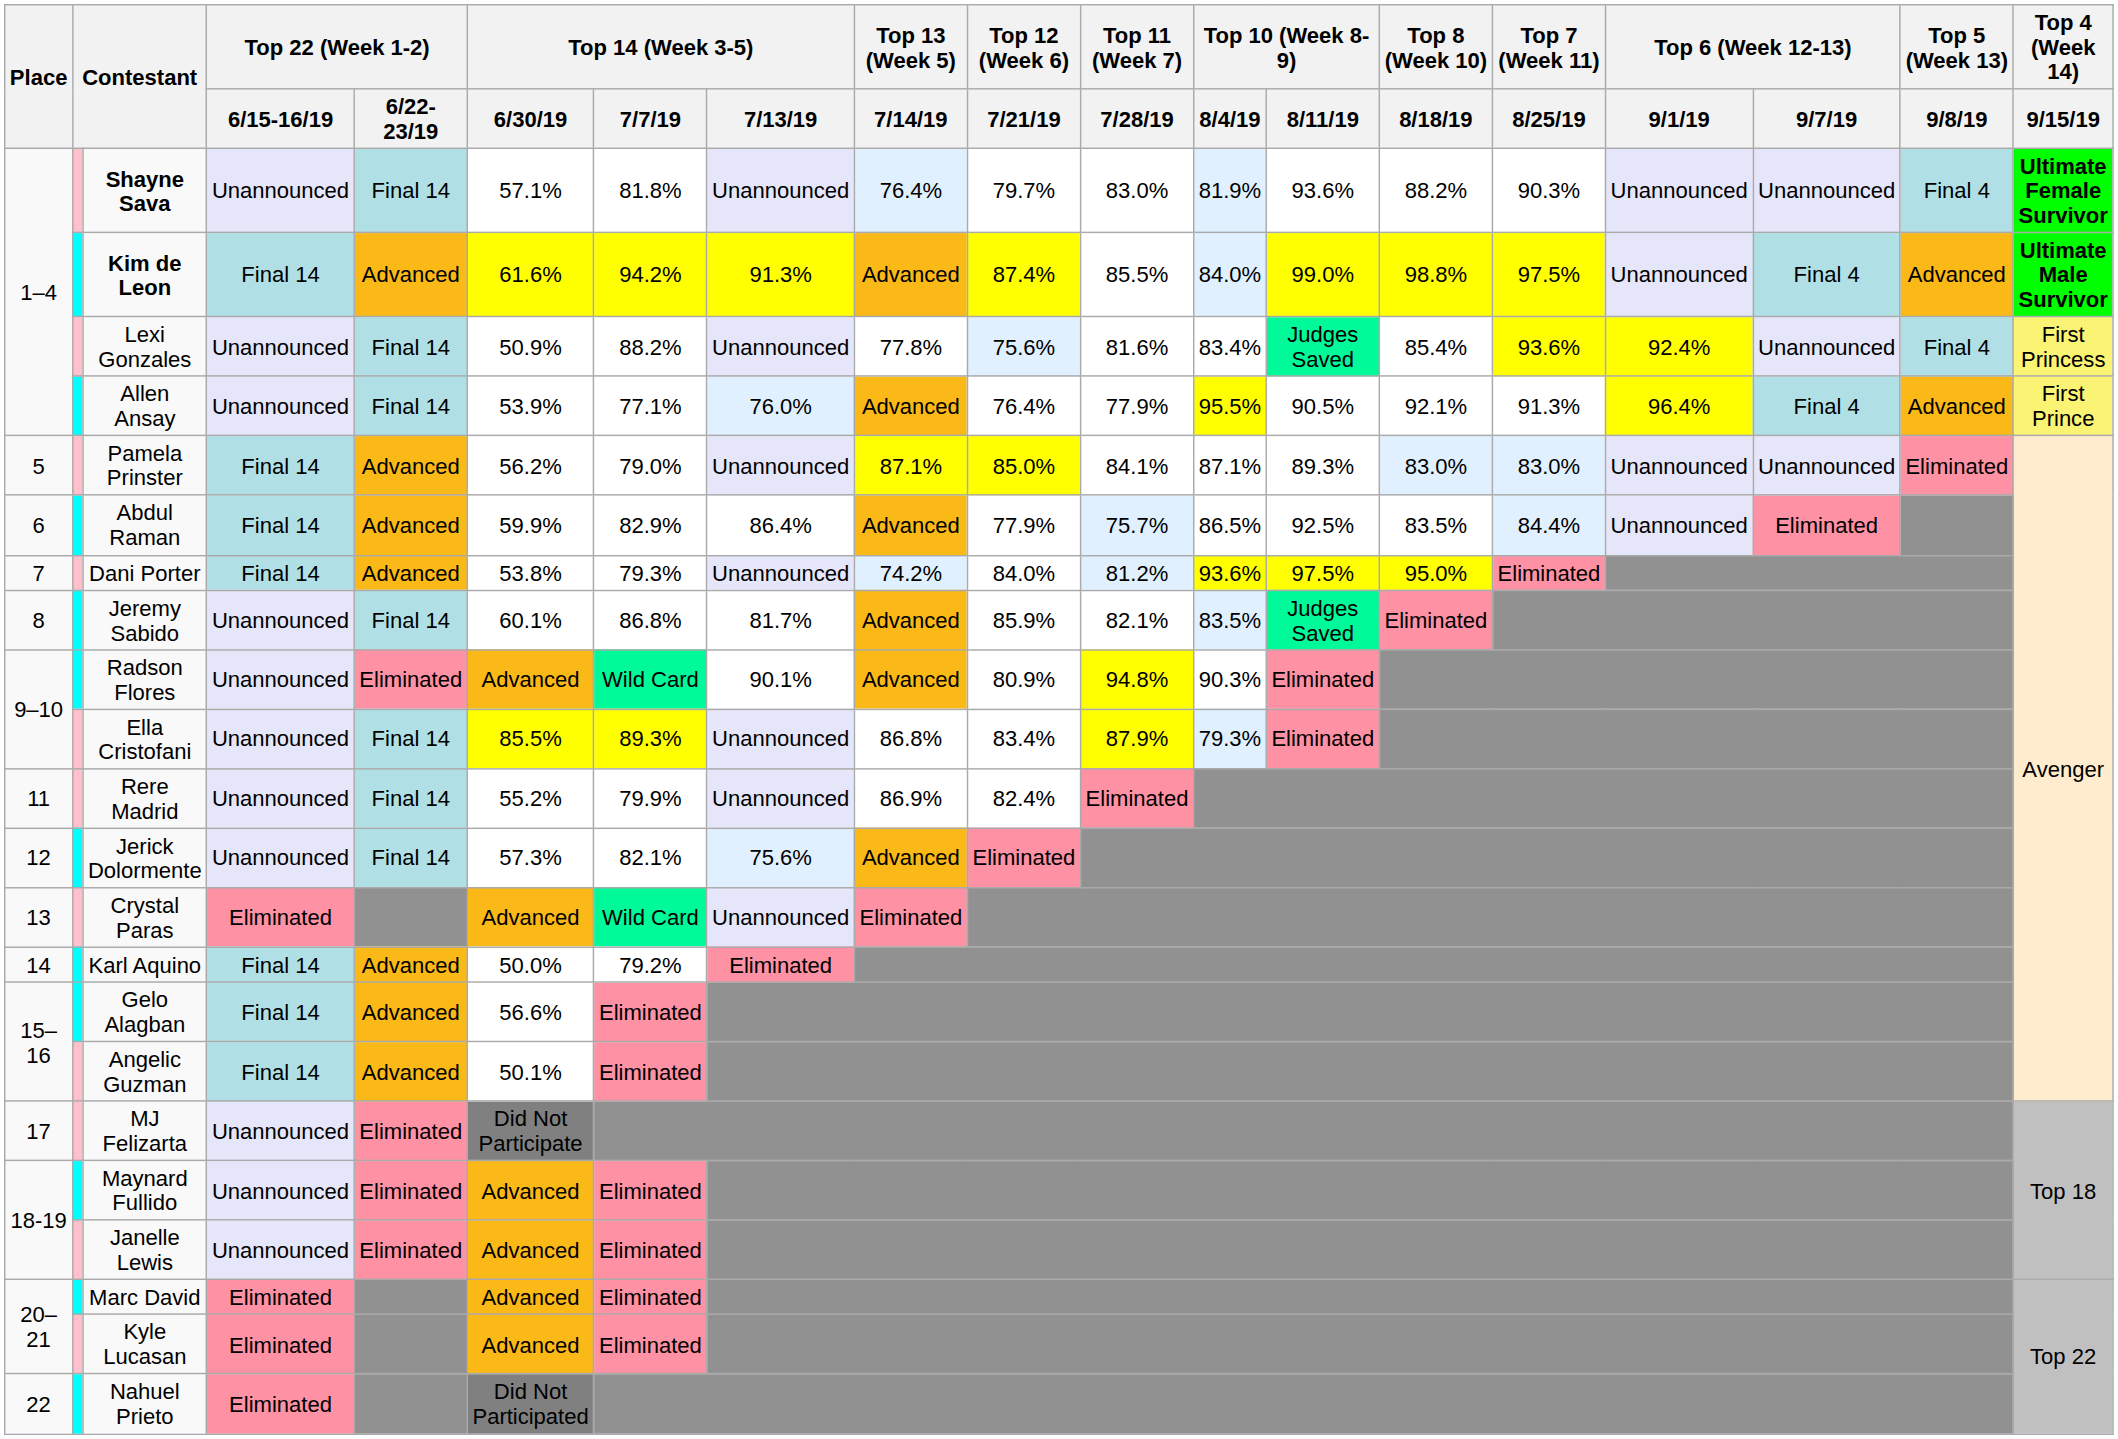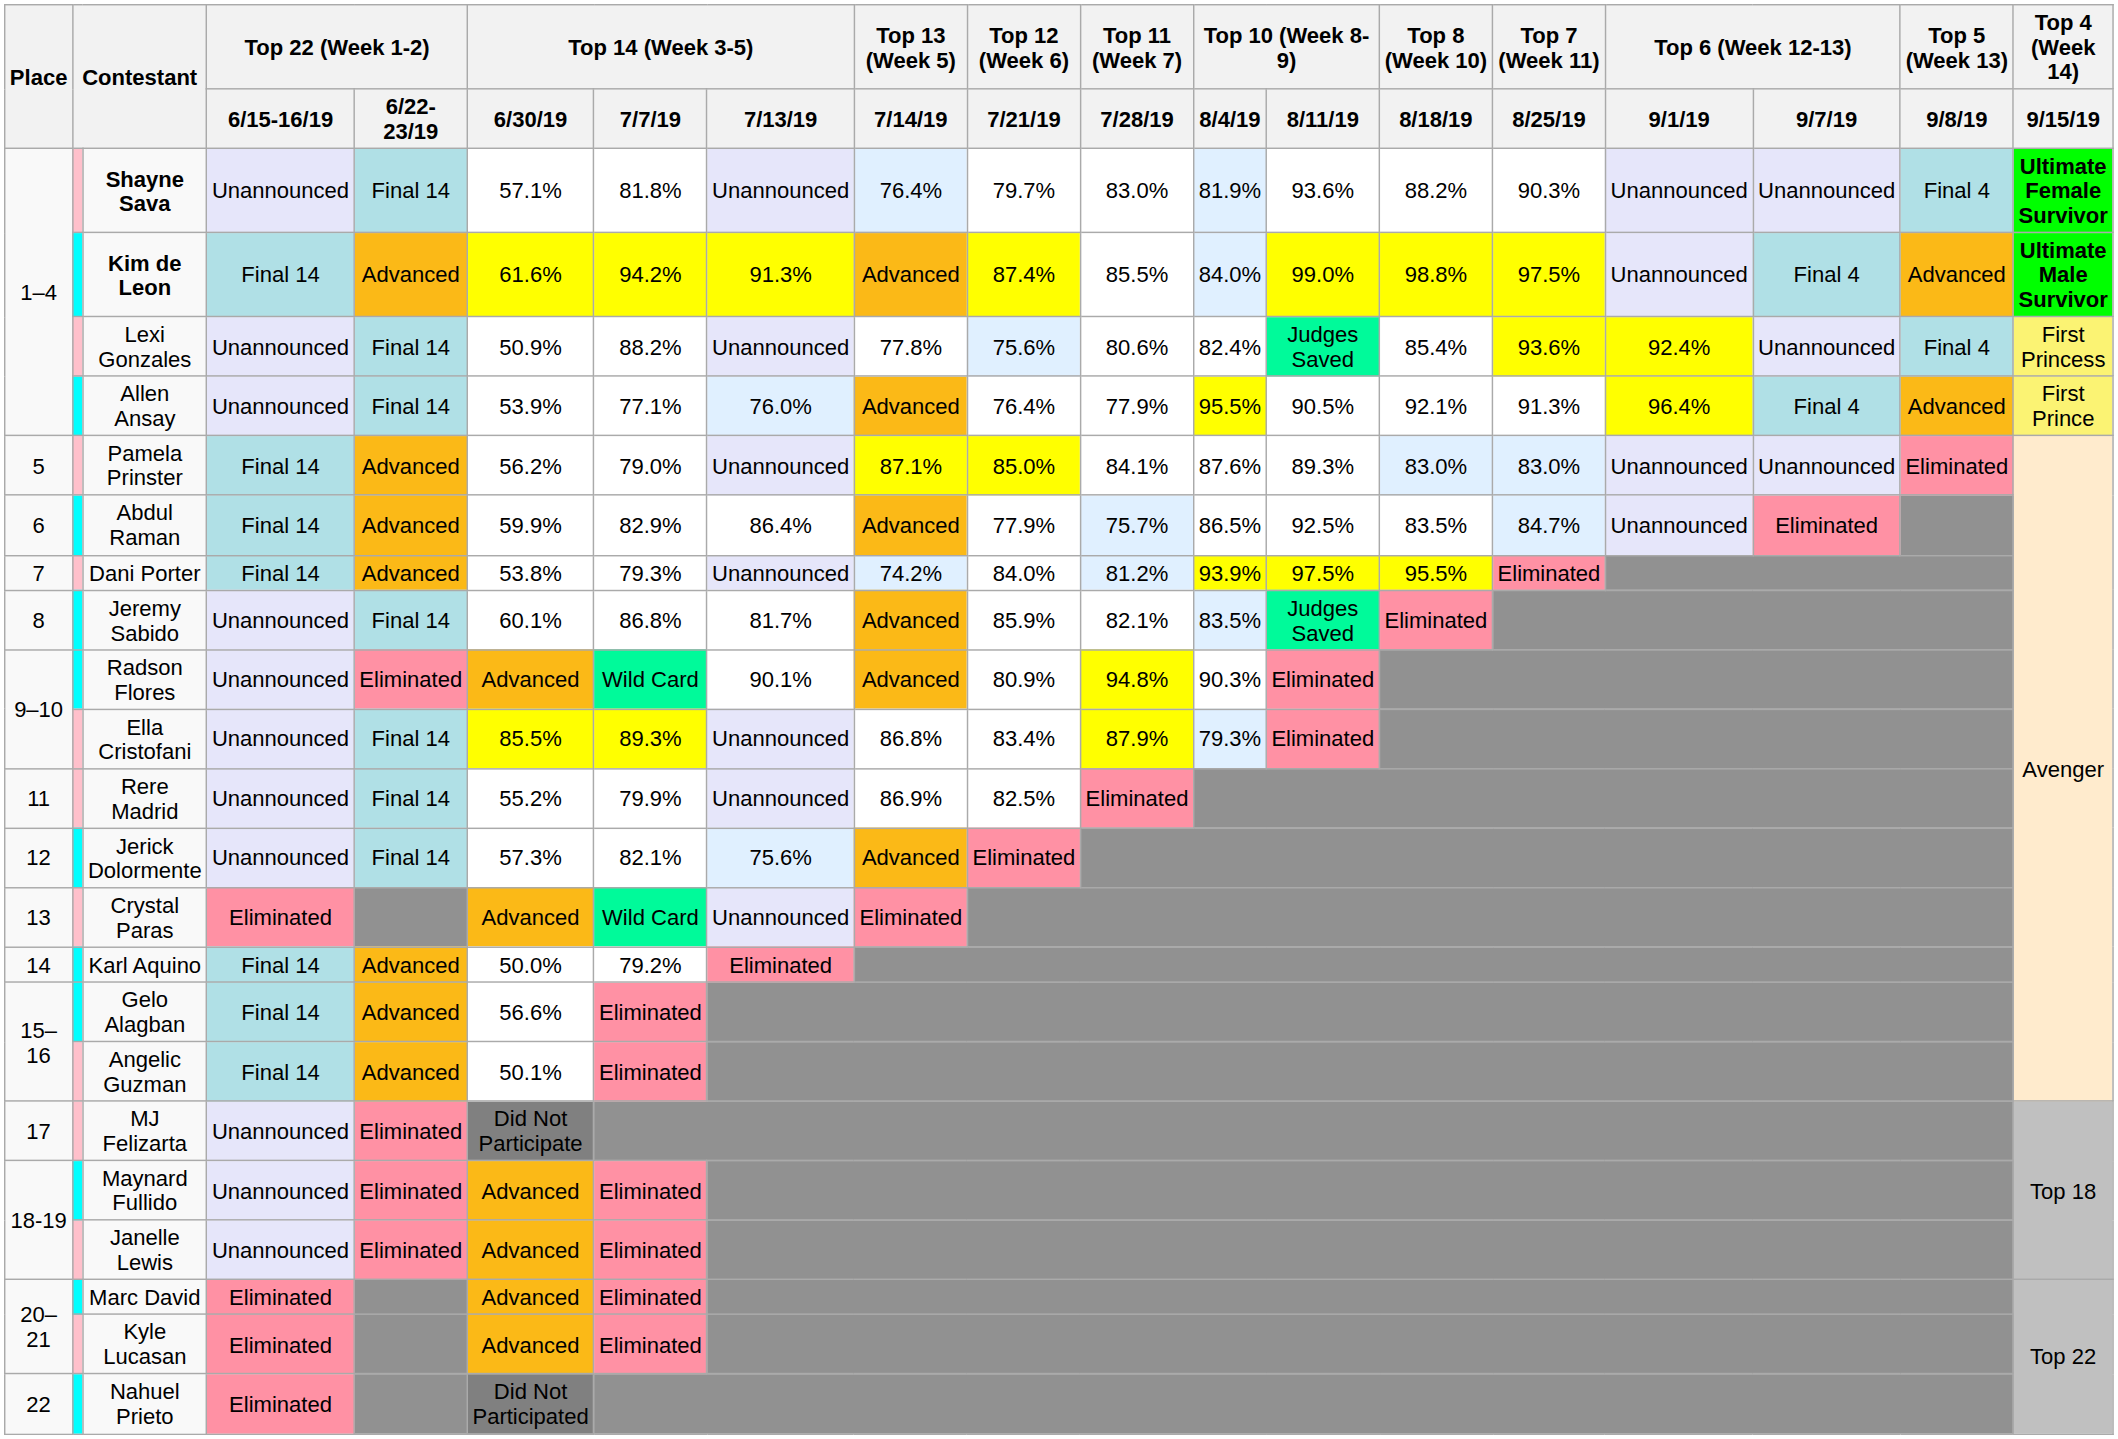(1137, 347) 81.6% -> (1137, 347) 80.6%
(1230, 347) 83.4% -> (1230, 347) 82.4%
(1230, 466) 87.1% -> (1230, 466) 87.6%
(1549, 525) 84.4% -> (1549, 525) 84.7%
(1230, 573) 93.6% -> (1230, 573) 93.9%
(1436, 573) 95.0% -> (1436, 573) 95.5%
(1024, 798) 82.4% -> (1024, 798) 82.5%
